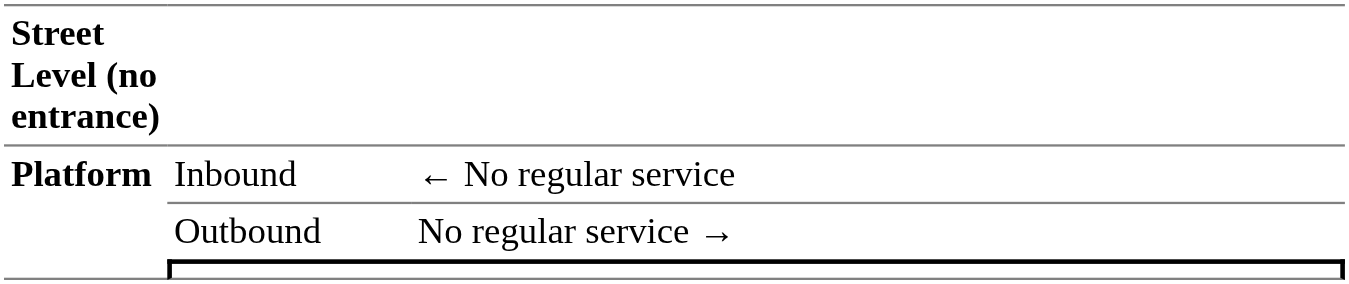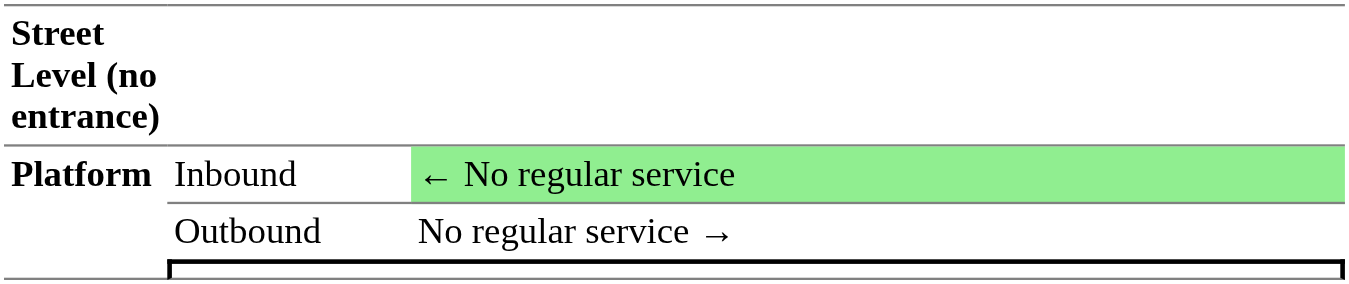(577, 173) no background -> (577, 173) lightgreen background
